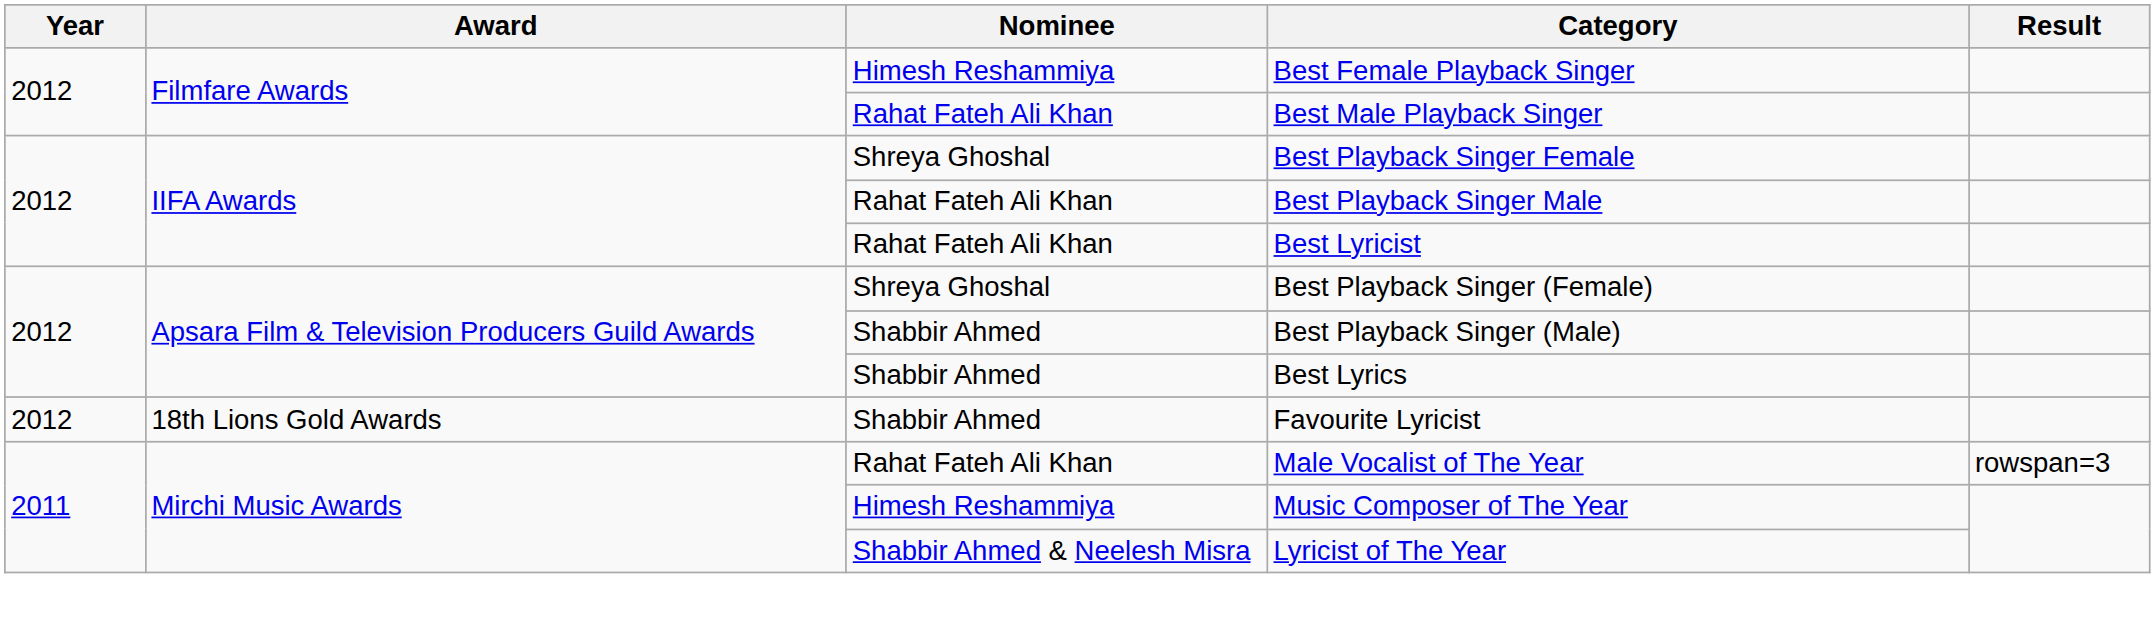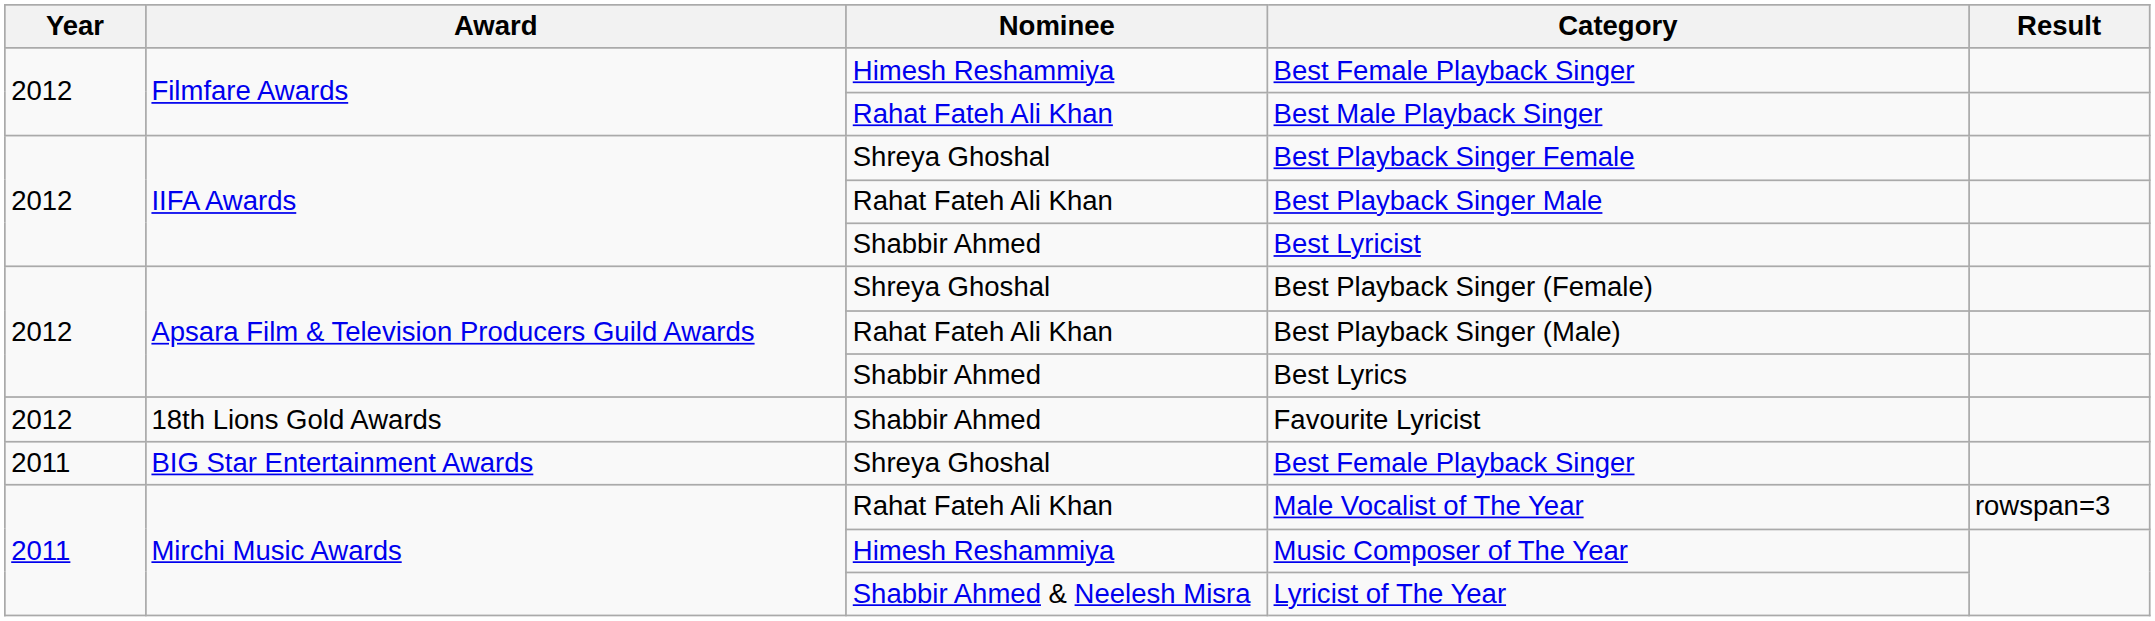(983, 244) Rahat Fateh Ali Khan -> (947, 244) Shabbir Ahmed
(947, 331) Shabbir Ahmed -> (983, 331) Rahat Fateh Ali Khan
+ row: (342, 462)
